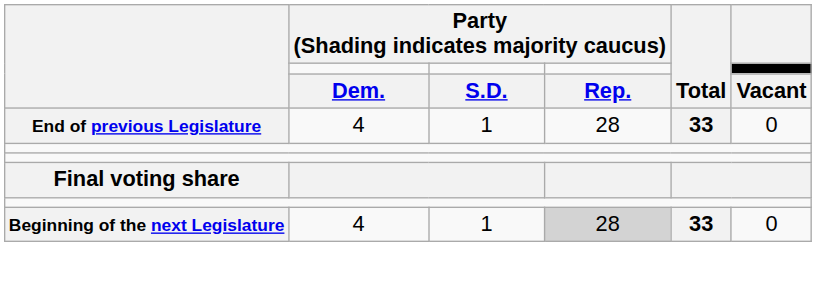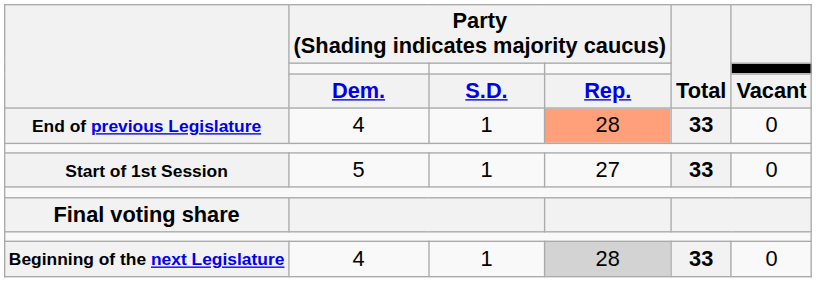(608, 125) no background -> (608, 125) lightsalmon background
+ row: (147, 170)
